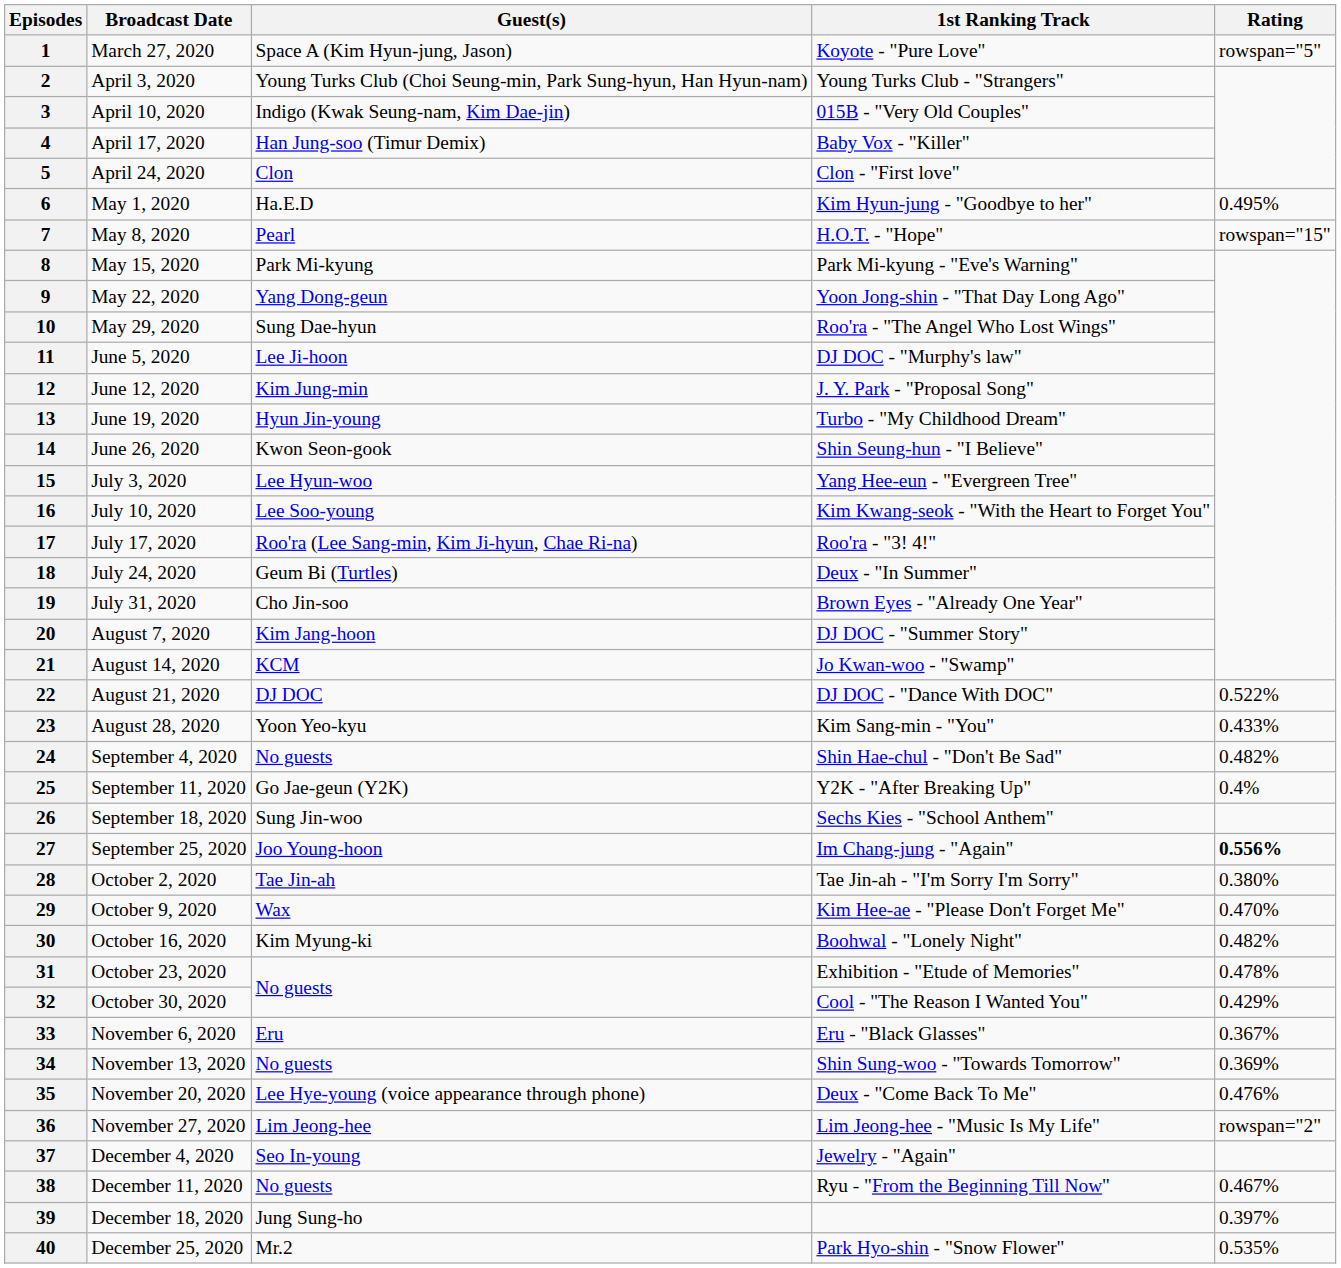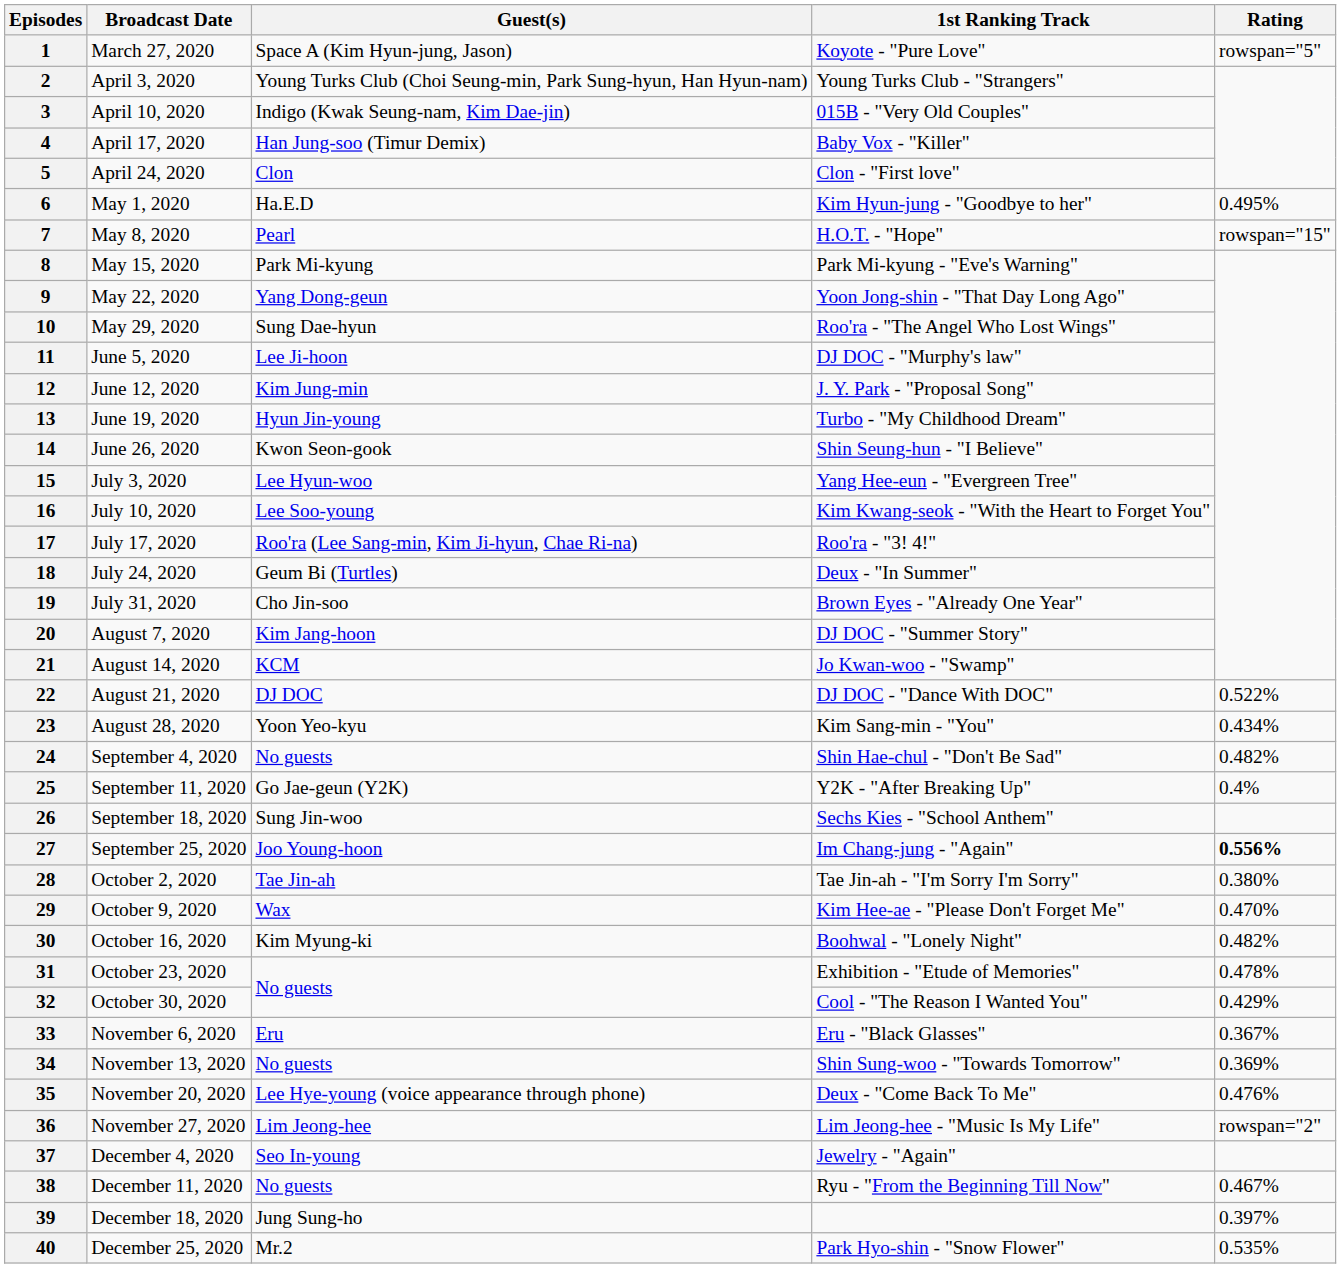(1249, 726) 0.433% -> (1249, 726) 0.434%
